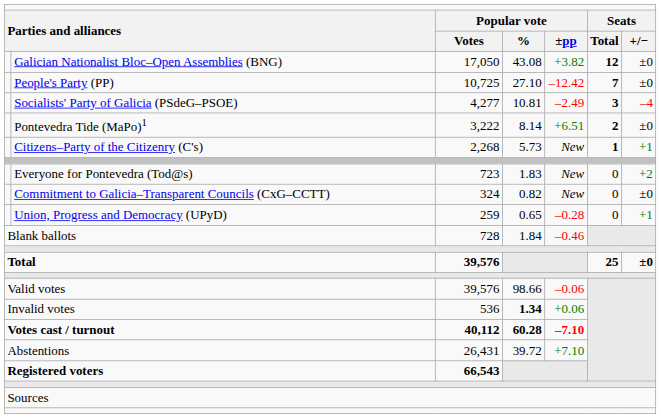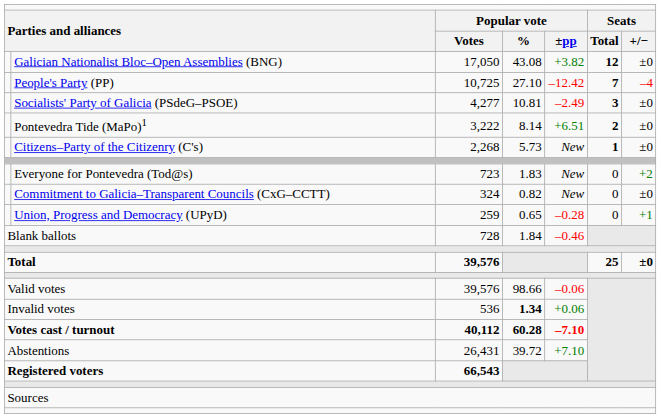(646, 82) ±0 -> (646, 82) –4
(646, 102) –4 -> (646, 102) ±0
(646, 147) +1 -> (646, 147) ±0
